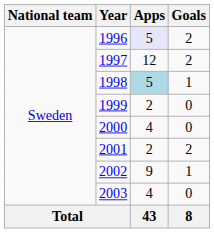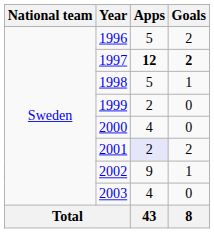(149, 37) lavender background -> (149, 37) no background
(149, 60) normal -> (149, 60) bold
(189, 60) normal -> (189, 60) bold
(149, 82) lightblue background -> (149, 82) no background
(149, 149) no background -> (149, 149) lavender background
